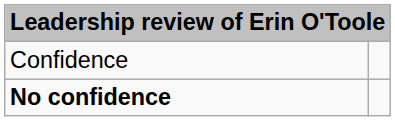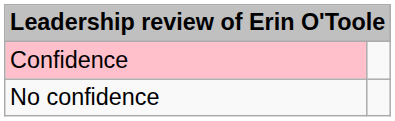(69, 60) no background -> (69, 60) pink background
(91, 97) bold -> (85, 97) normal
